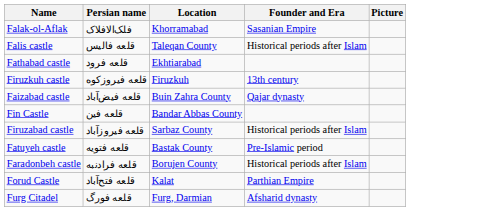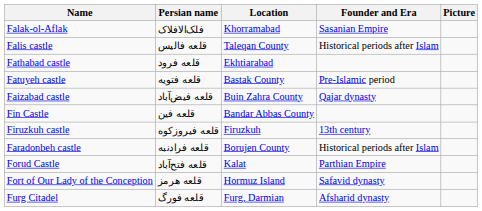rows swapped: (36, 147) <-> (38, 79)
- row: (40, 130)
+ row: (80, 181)
